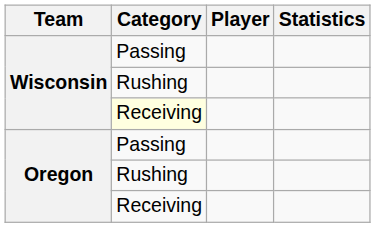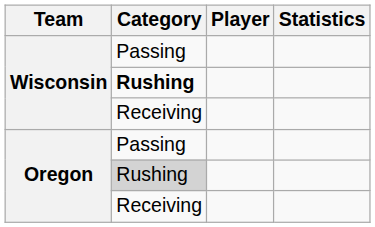(152, 82) normal -> (155, 82) bold
(159, 113) lightyellow background -> (159, 113) no background
(152, 175) no background -> (152, 175) lightgrey background
